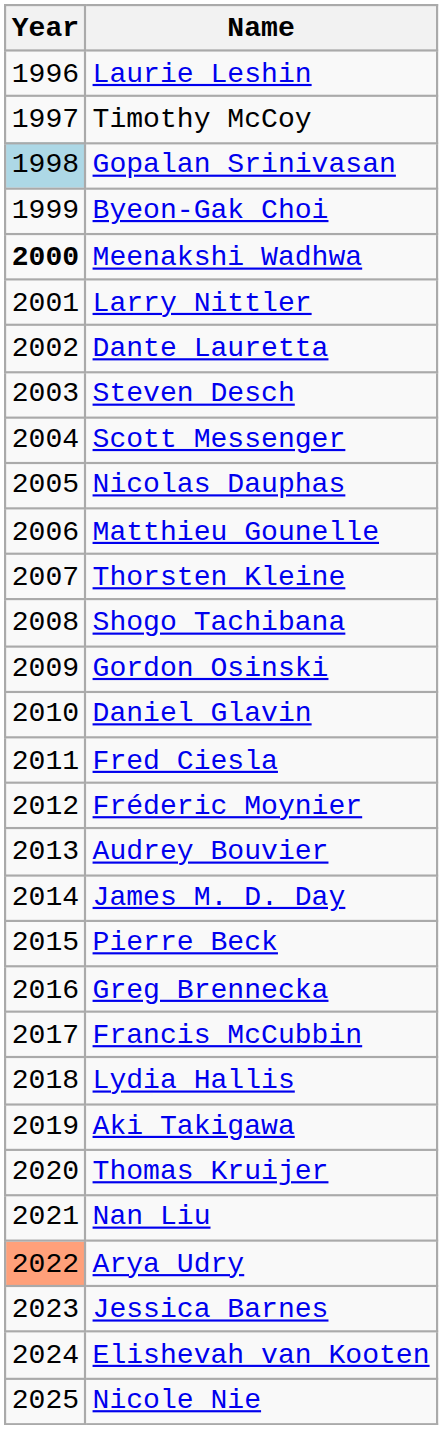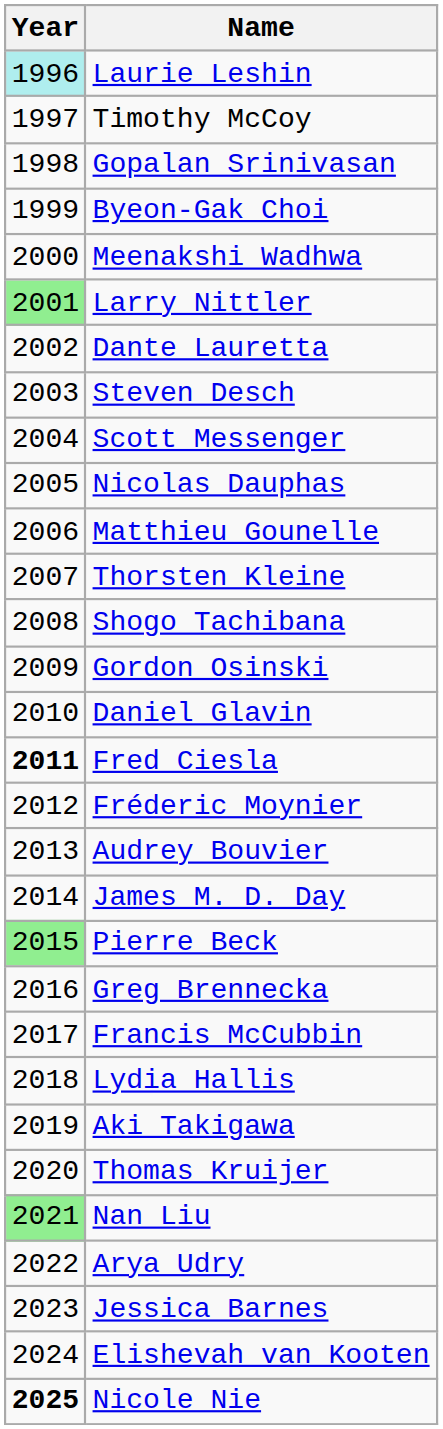(45, 74) no background -> (45, 74) paleturquoise background
(45, 165) lightblue background -> (45, 165) no background
(45, 257) bold -> (45, 257) normal
(45, 303) no background -> (45, 303) lightgreen background
(45, 760) normal -> (45, 760) bold
(45, 943) no background -> (45, 943) lightgreen background
(45, 1218) no background -> (45, 1218) lightgreen background
(45, 1264) lightsalmon background -> (45, 1264) no background
(45, 1401) normal -> (45, 1401) bold
